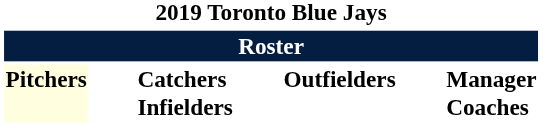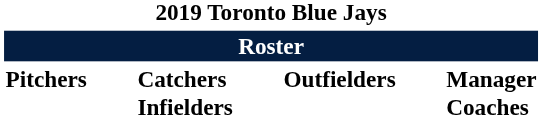(46, 79) lightyellow background -> (46, 79) no background
